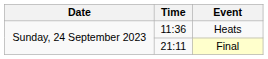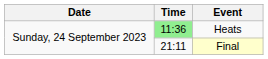(173, 29) no background -> (173, 29) lightgreen background
